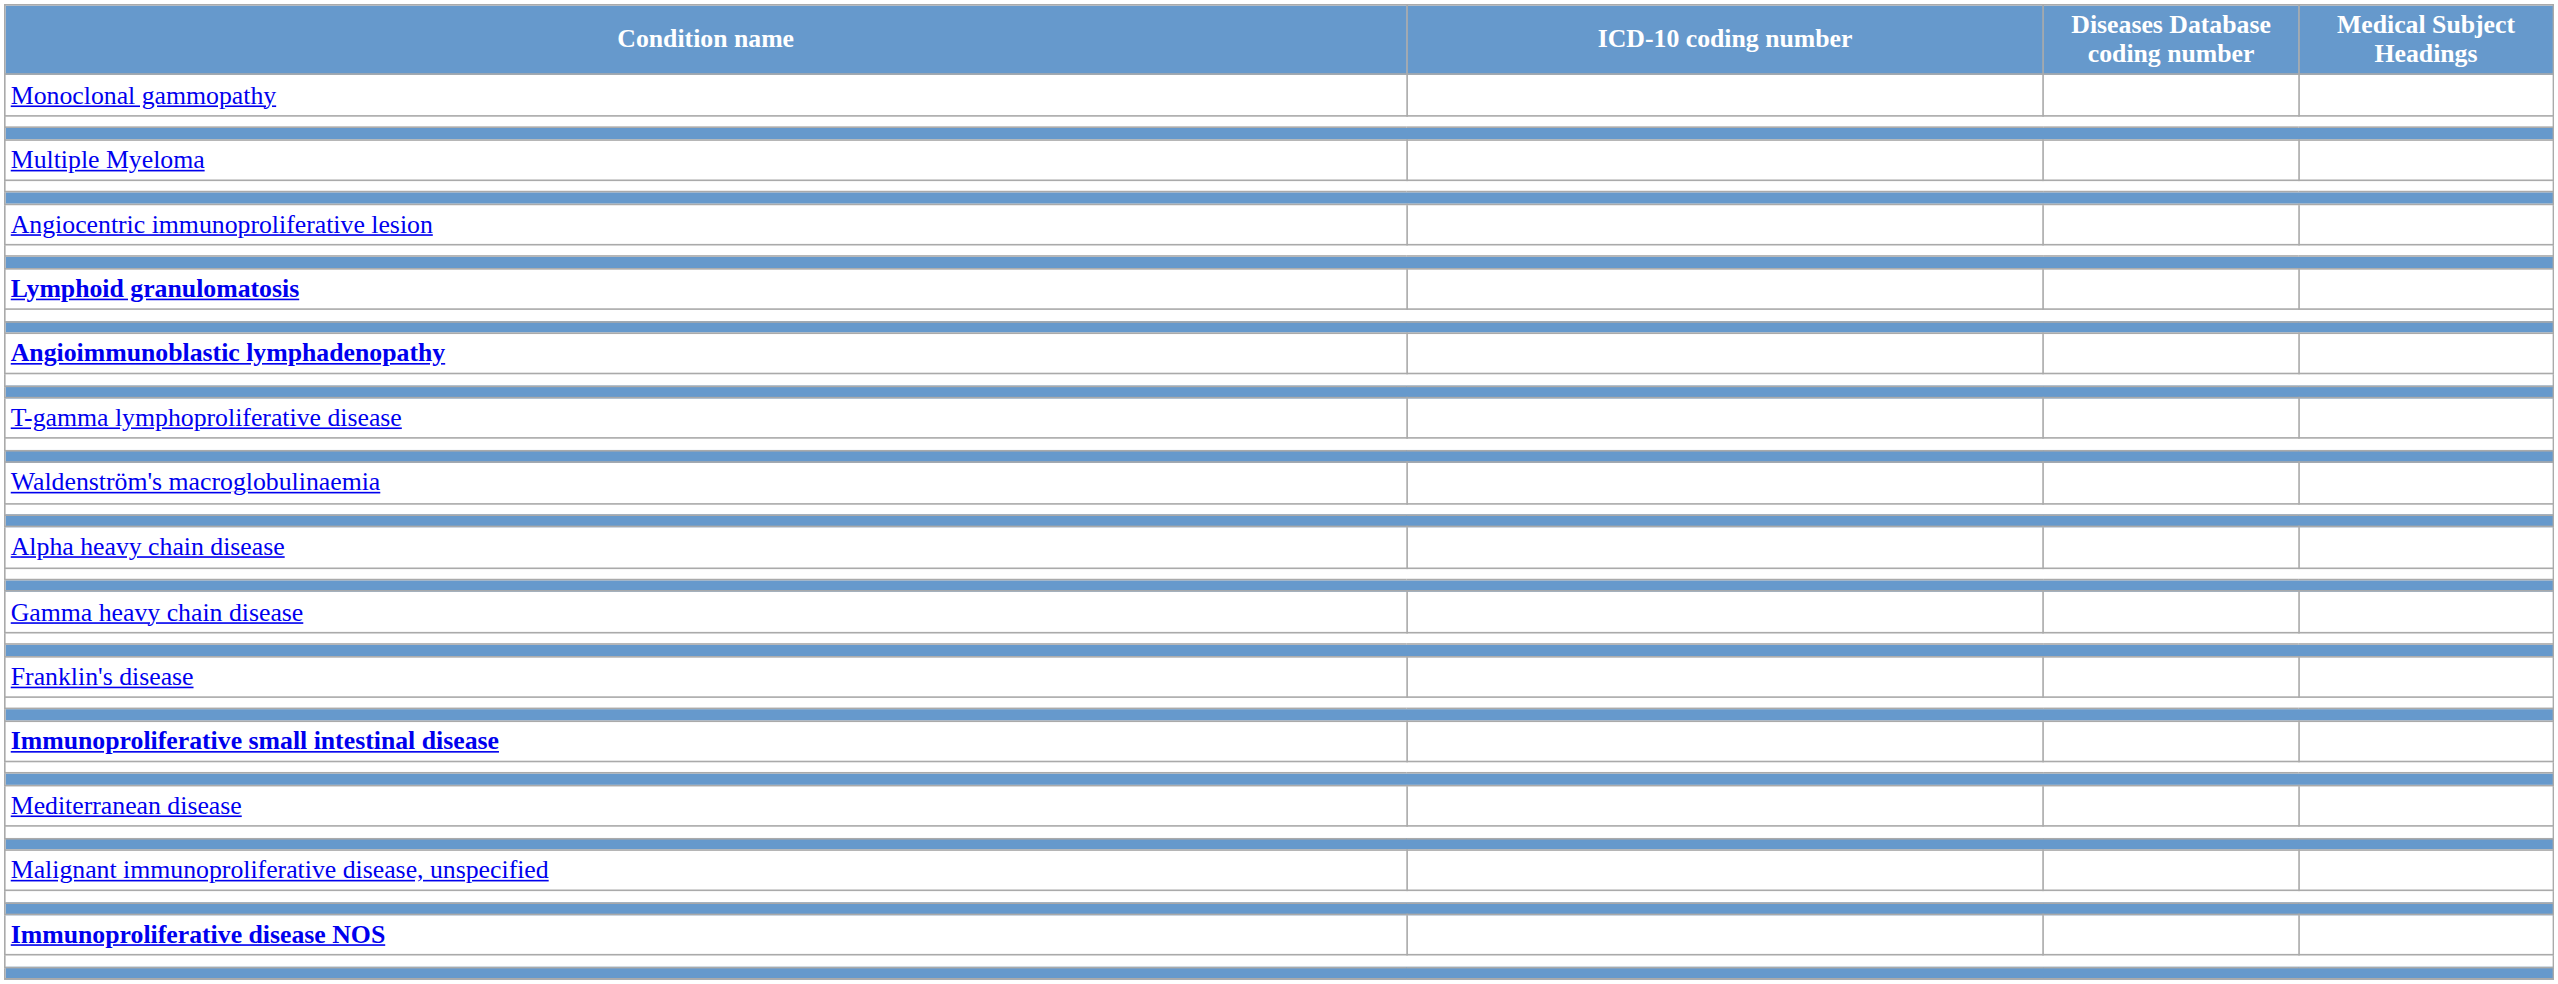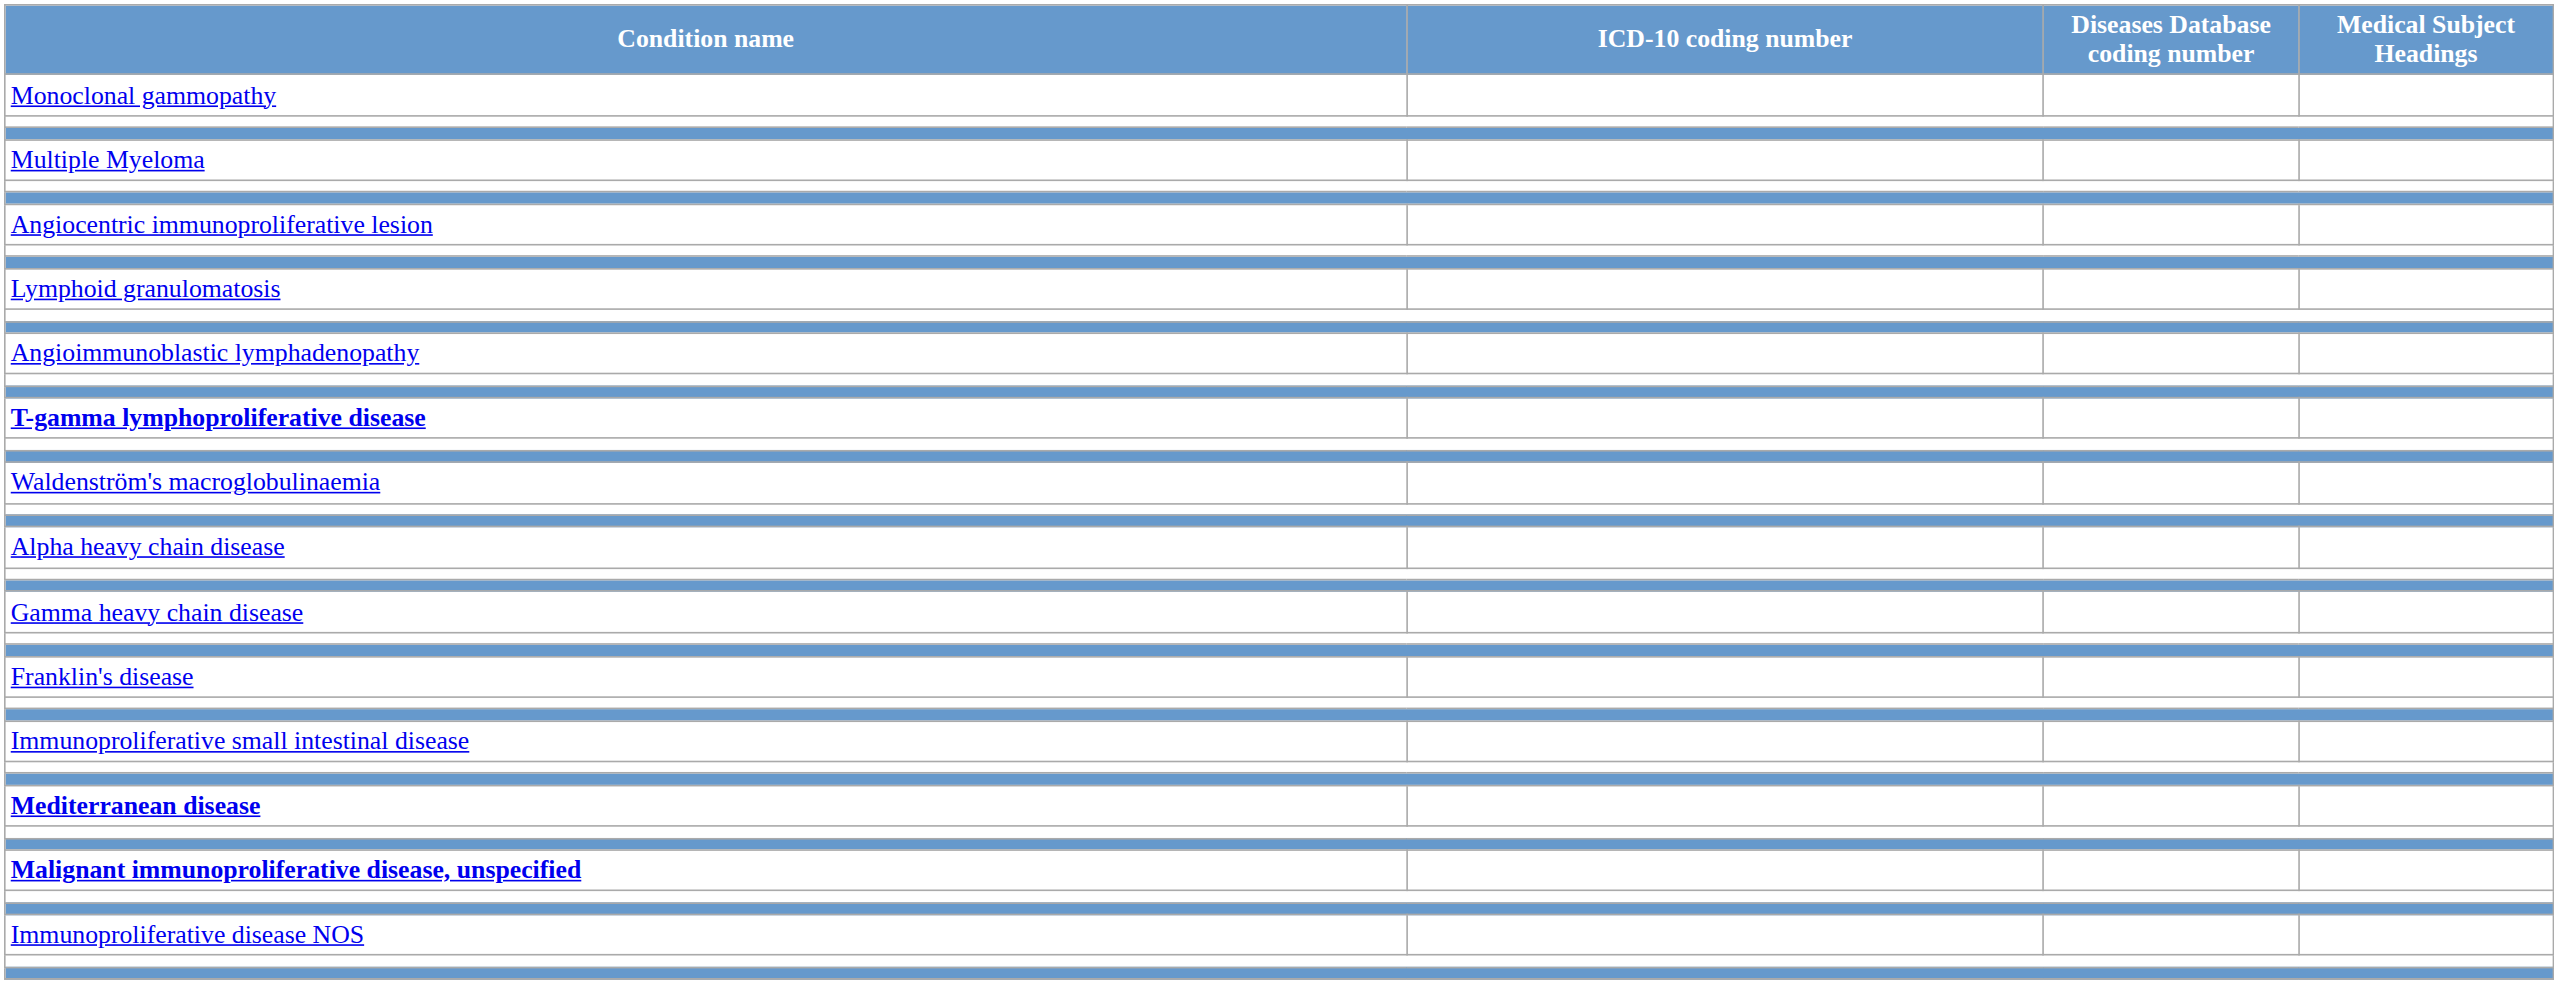(155, 288) bold -> (146, 288) normal
(228, 353) bold -> (215, 353) normal
(206, 417) normal -> (218, 417) bold
(255, 740) bold -> (240, 740) normal
(126, 805) normal -> (136, 805) bold
(280, 869) normal -> (296, 869) bold
(198, 934) bold -> (187, 934) normal
